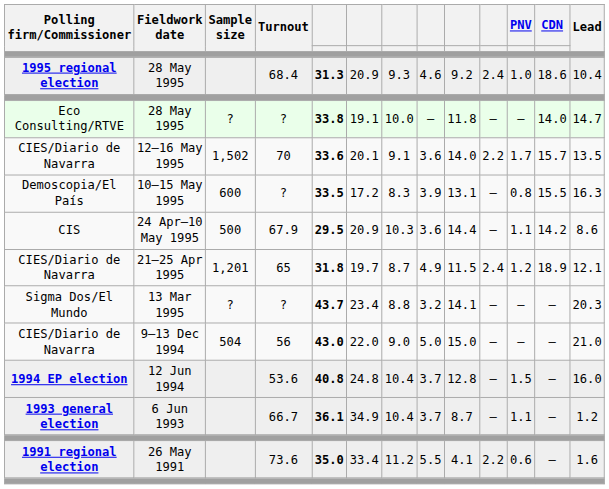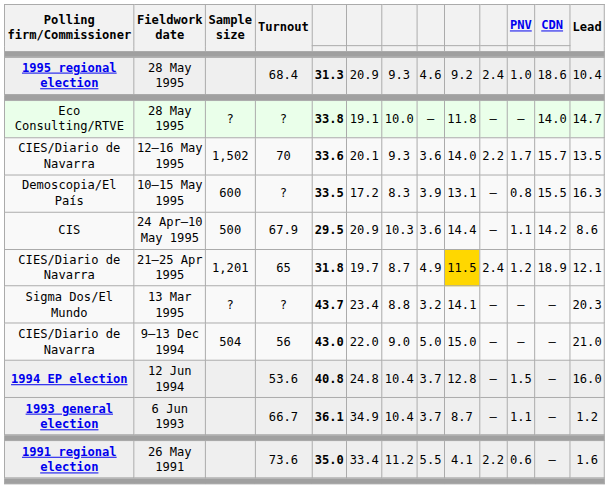(399, 156) 9.1 -> (399, 156) 9.3
(462, 268) no background -> (462, 268) gold background
